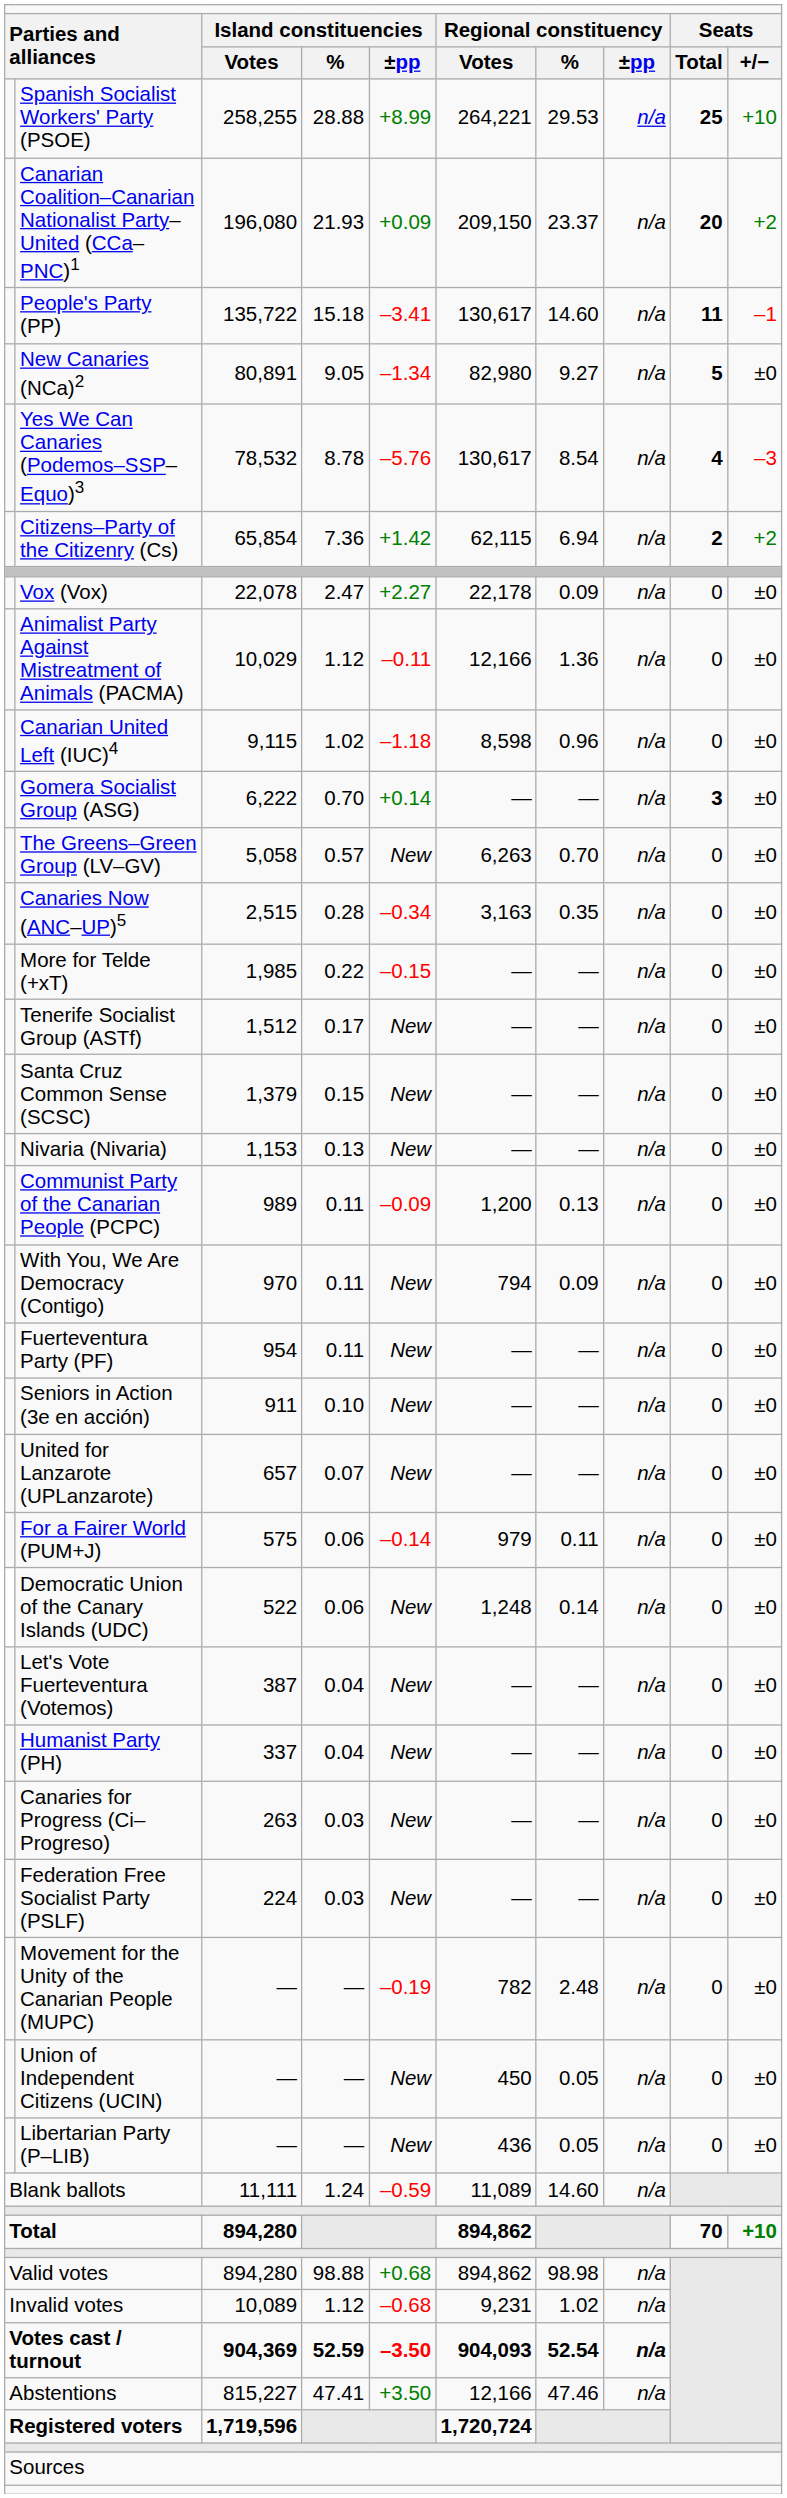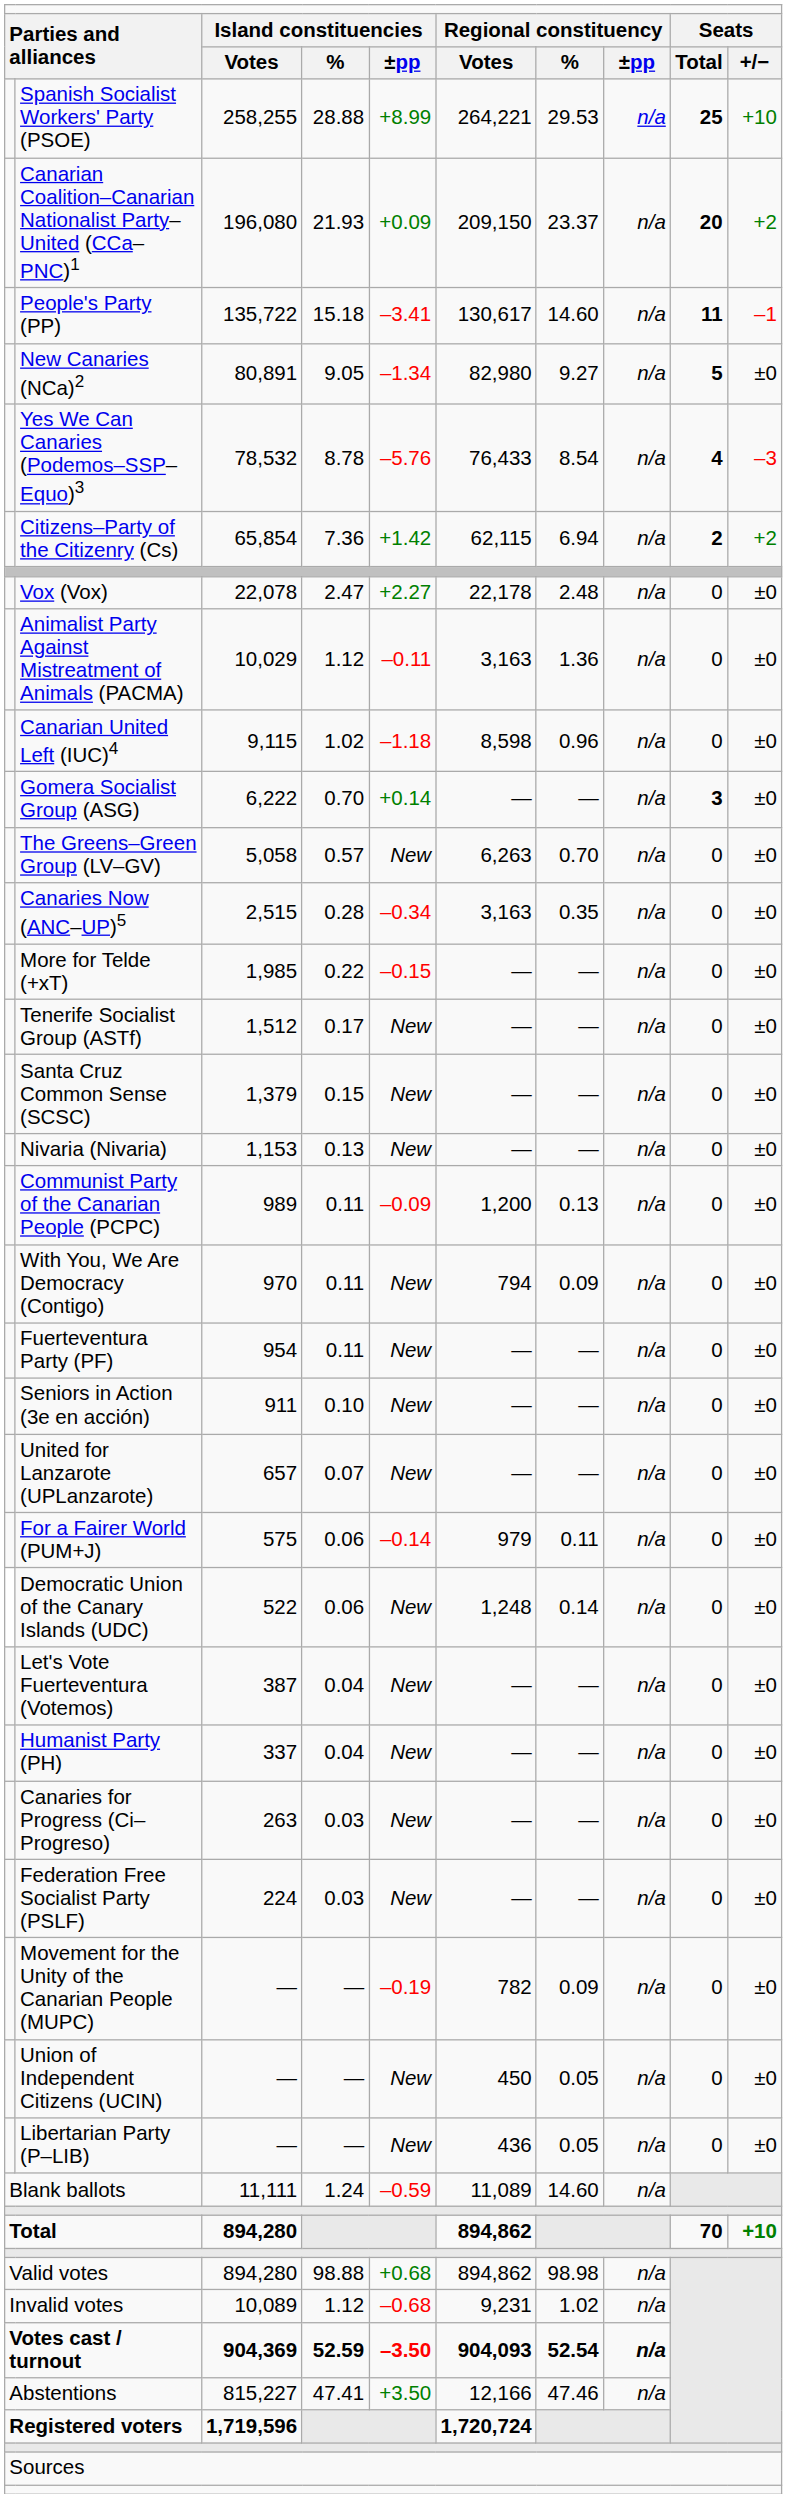(495, 457) 130,617 -> (500, 457) 76,433
(579, 592) 0.09 -> (579, 592) 2.48
(500, 659) 12,166 -> (506, 659) 3,163
(579, 1988) 2.48 -> (579, 1988) 0.09
